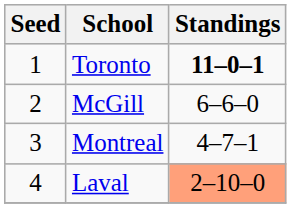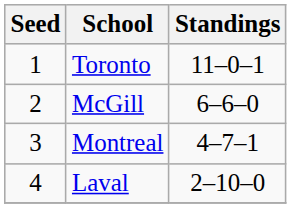(228, 63) bold -> (228, 63) normal
(228, 182) lightsalmon background -> (228, 182) no background
